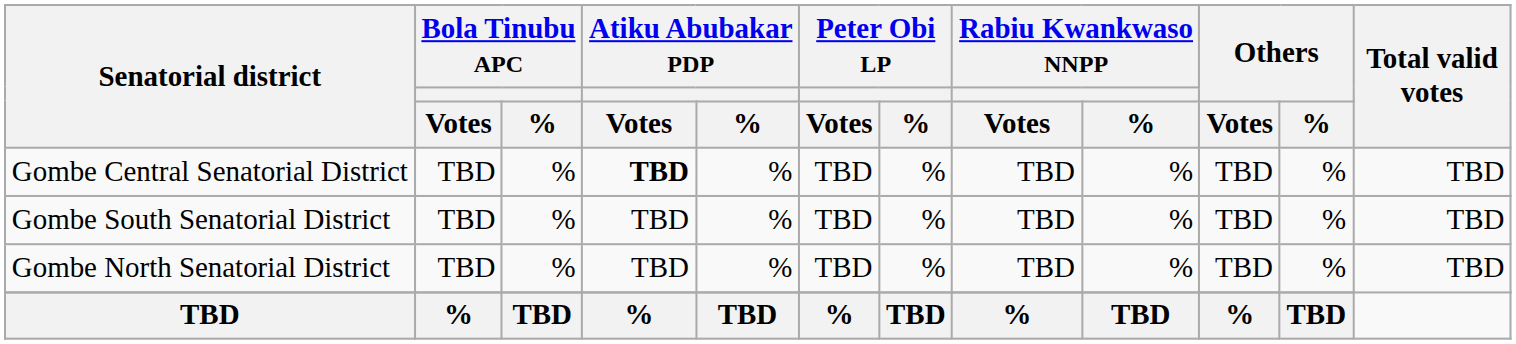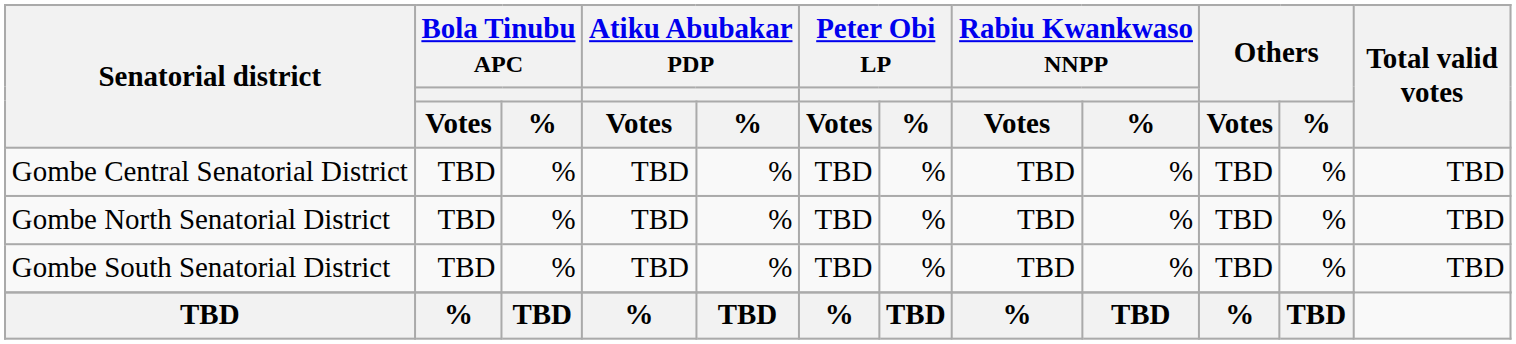(659, 171) bold -> (660, 171) normal
rows swapped: (201, 267) <-> (201, 219)
